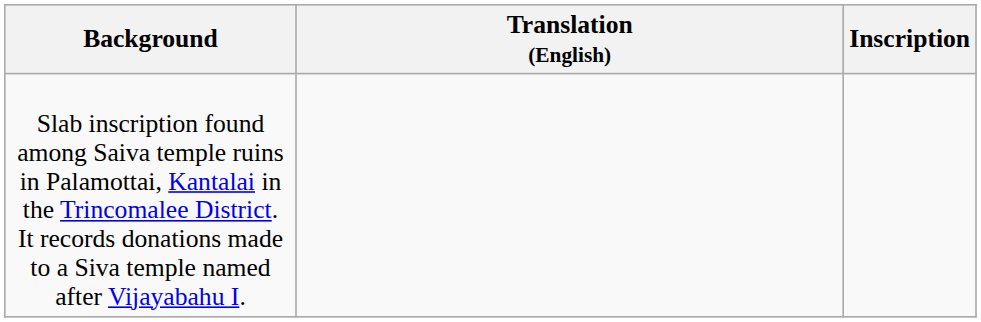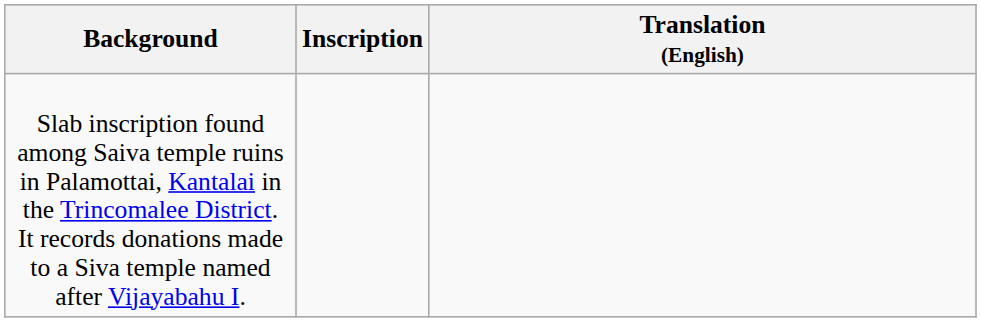columns swapped: (570, 39) <-> (910, 39)
